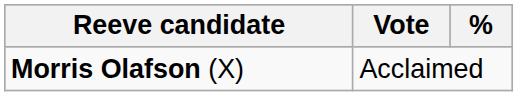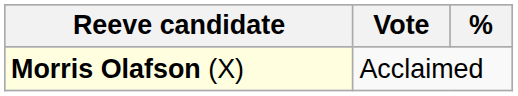(128, 68) no background -> (128, 68) lightyellow background
